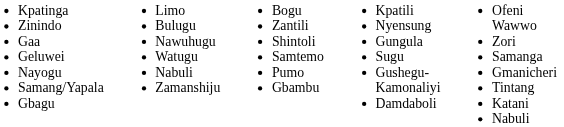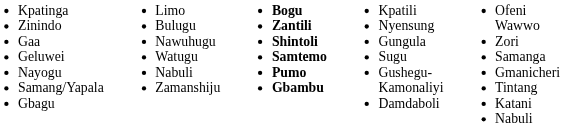(281, 49) normal -> (282, 49) bold
